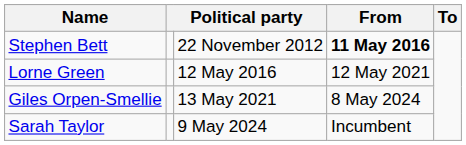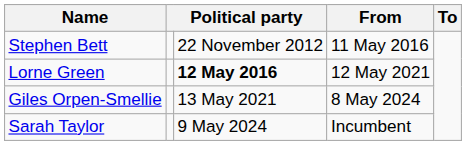(380, 45) bold -> (380, 45) normal
(227, 72) normal -> (227, 72) bold
